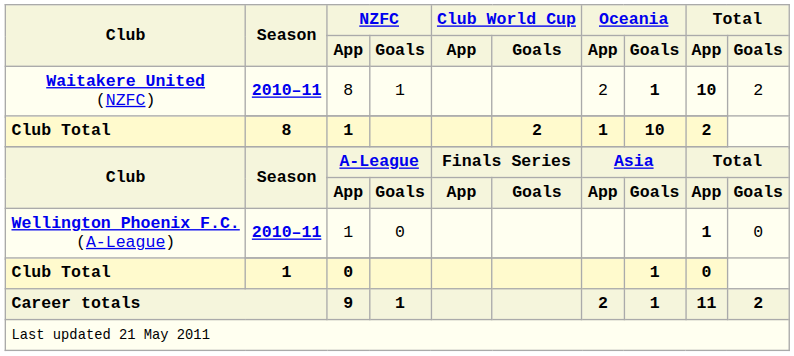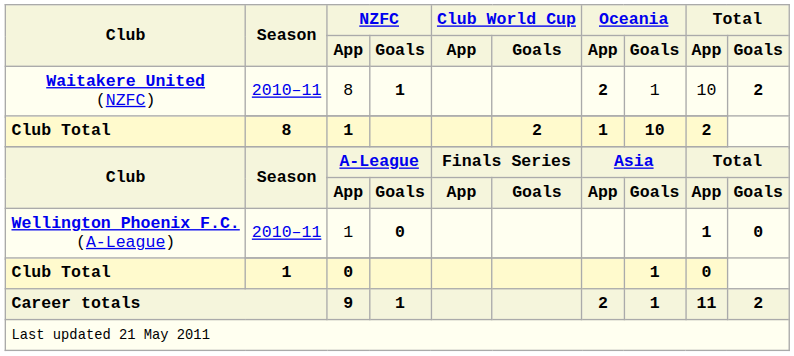(287, 91) bold -> (287, 91) normal
(400, 91) normal -> (400, 91) bold
(603, 91) normal -> (603, 91) bold
(655, 91) bold -> (655, 91) normal
(706, 91) bold -> (706, 91) normal
(758, 91) normal -> (758, 91) bold
(287, 233) bold -> (287, 233) normal
(400, 233) normal -> (400, 233) bold
(758, 233) normal -> (758, 233) bold
